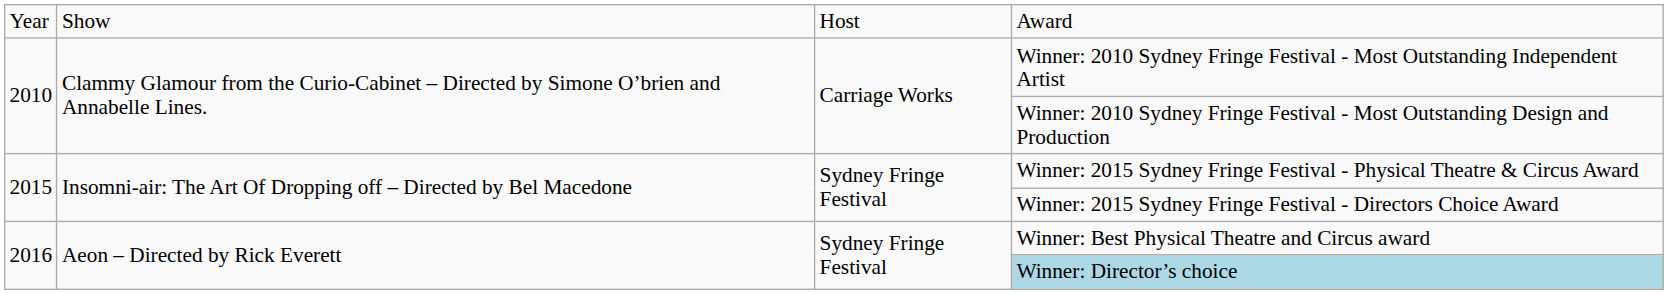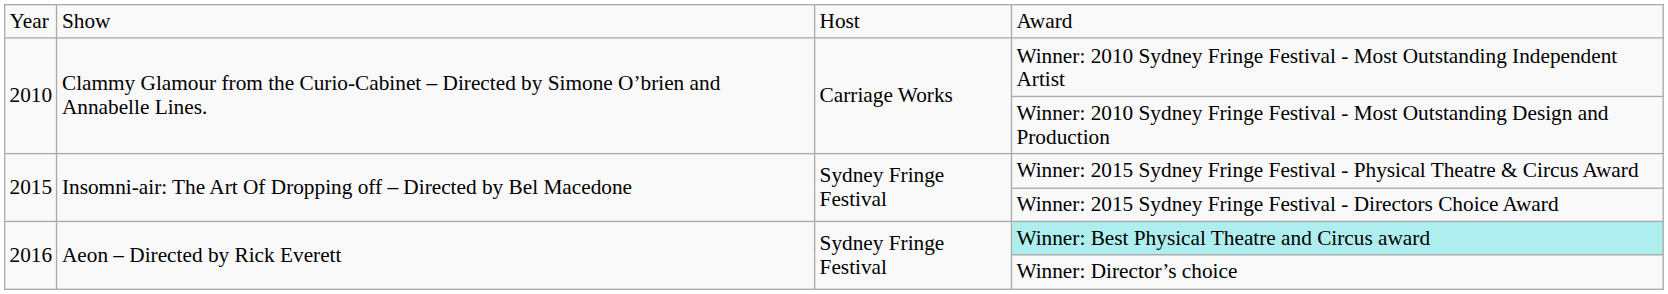(1223, 237) no background -> (1223, 237) paleturquoise background
(1127, 271) lightblue background -> (1127, 271) no background
